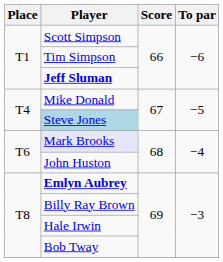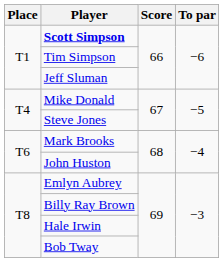(82, 36) normal -> (84, 36) bold
(78, 78) bold -> (76, 78) normal
(75, 120) lightblue background -> (75, 120) no background
(79, 141) lavender background -> (79, 141) no background
(85, 183) bold -> (83, 183) normal
